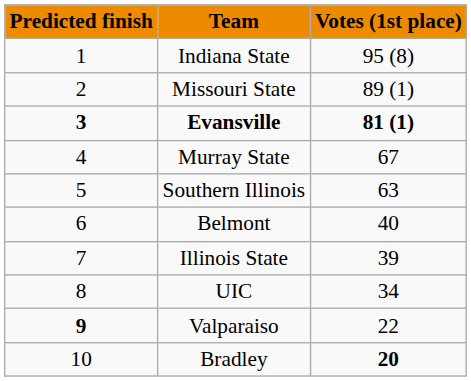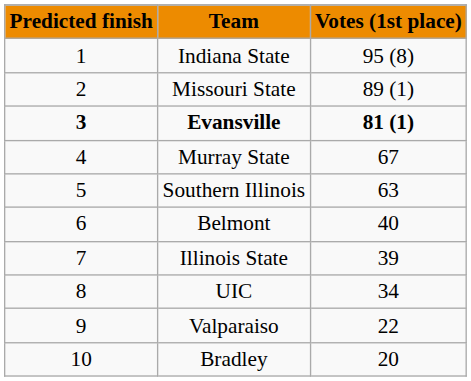(81, 325) bold -> (81, 325) normal
(388, 359) bold -> (388, 359) normal
